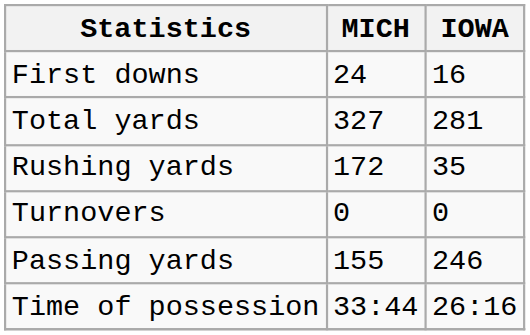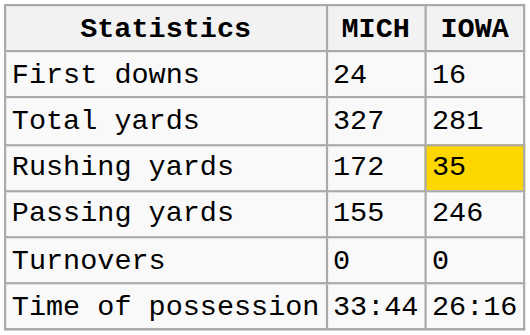(449, 167) no background -> (449, 167) gold background
rows swapped: (123, 260) <-> (89, 214)
